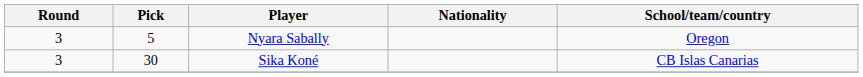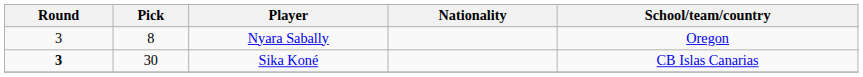(151, 38) 5 -> (151, 38) 8
(59, 60) normal -> (59, 60) bold
